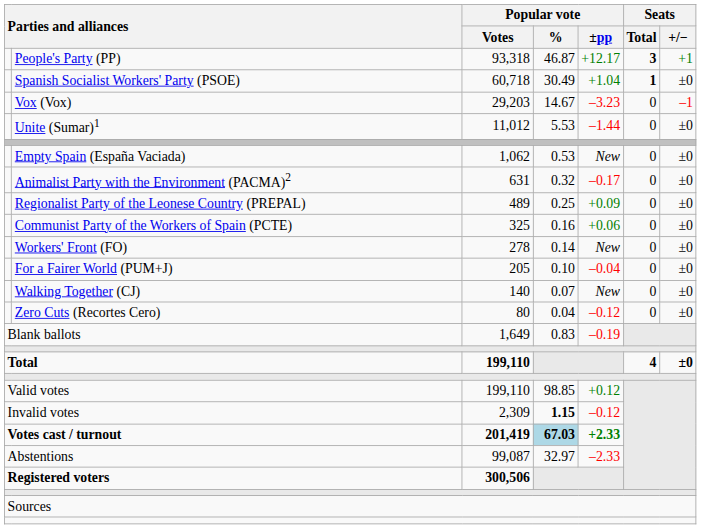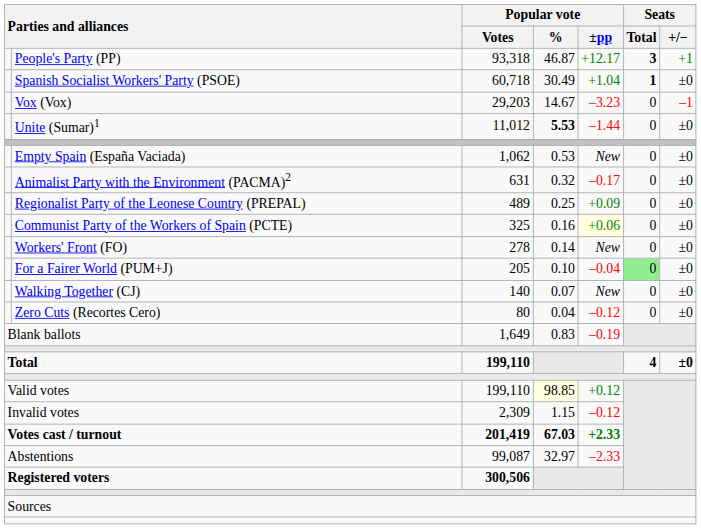(563, 126) normal -> (563, 126) bold
(604, 225) no background -> (604, 225) lightyellow background
(653, 269) no background -> (653, 269) lightgreen background
(560, 391) no background -> (560, 391) lightyellow background
(563, 412) bold -> (563, 412) normal
(560, 434) lightblue background -> (560, 434) no background
